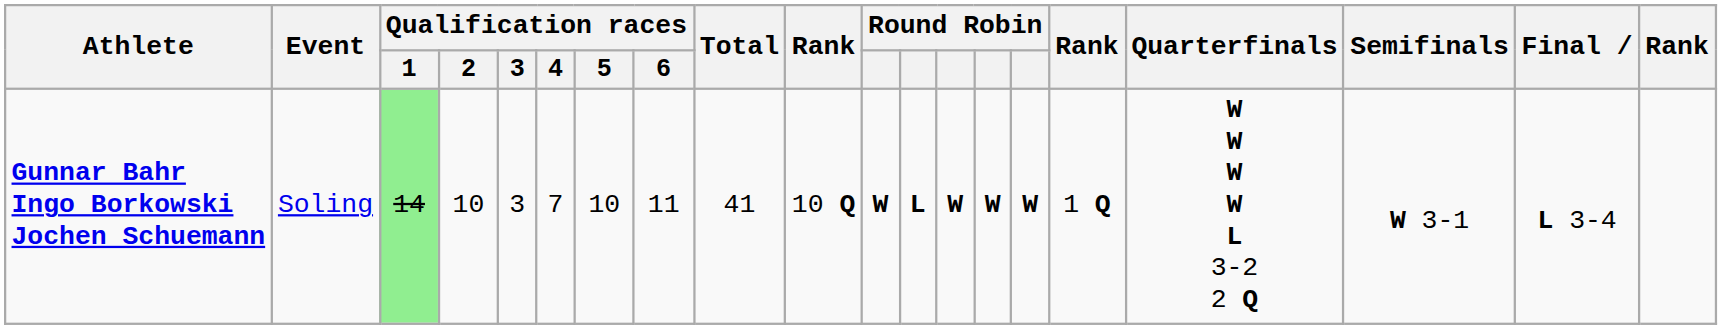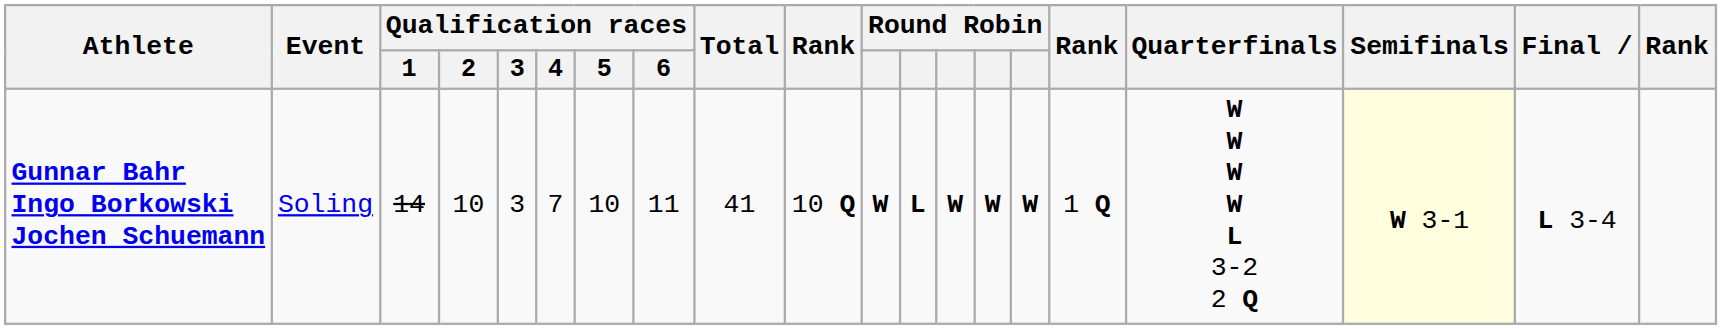(409, 206) lightgreen background -> (409, 206) no background
(1430, 222) no background -> (1430, 222) lightyellow background
